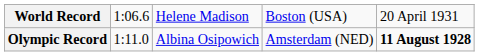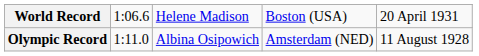(426, 39) bold -> (425, 39) normal
